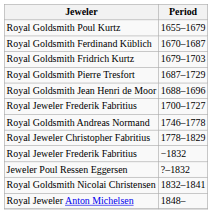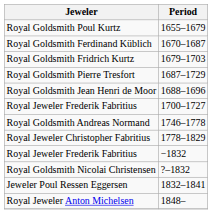(67, 169) Jeweler Poul Ressen Eggersen -> (81, 169) Royal Goldsmith Nicolai Christensen
(81, 185) Royal Goldsmith Nicolai Christensen -> (67, 185) Jeweler Poul Ressen Eggersen
